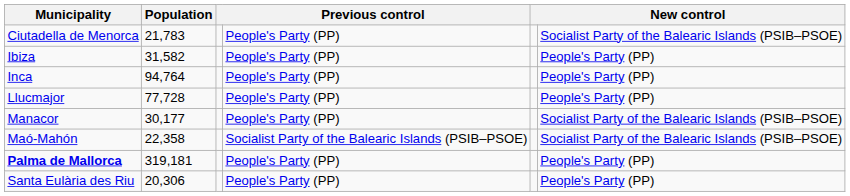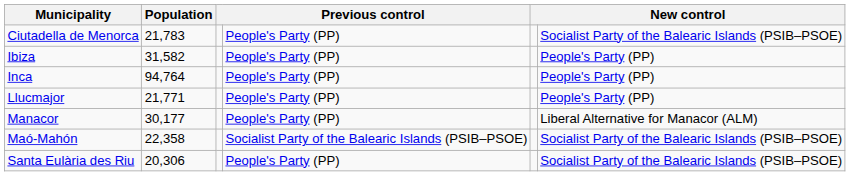(165, 98) 77,728 -> (165, 98) 21,771
(691, 118) Socialist Party of the Balearic Islands (PSIB–PSOE) -> (649, 118) Liberal Alternative for Manacor (ALM)
- row: (65, 160)
(597, 181) People's Party (PP) -> (691, 160) Socialist Party of the Balearic Islands (PSIB–PSOE)
